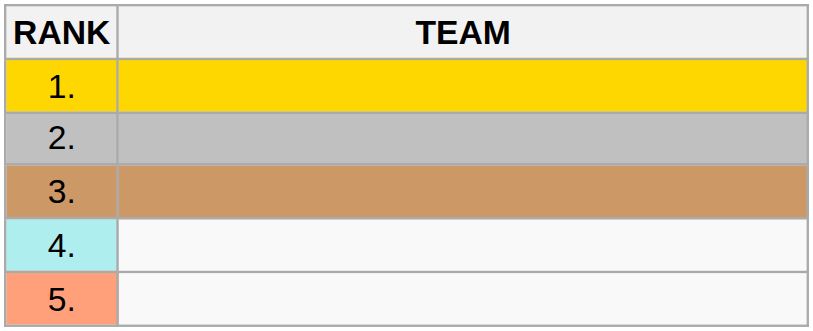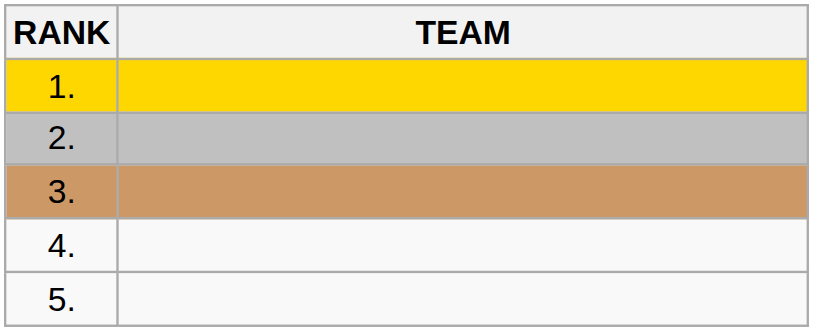(62, 245) paleturquoise background -> (62, 245) no background
(62, 298) lightsalmon background -> (62, 298) no background
